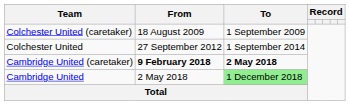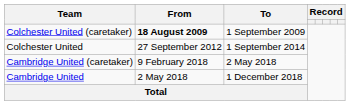(171, 31) normal -> (172, 31) bold
(174, 62) bold -> (173, 62) normal
(251, 62) bold -> (251, 62) normal
(264, 77) lightgreen background -> (264, 77) no background
